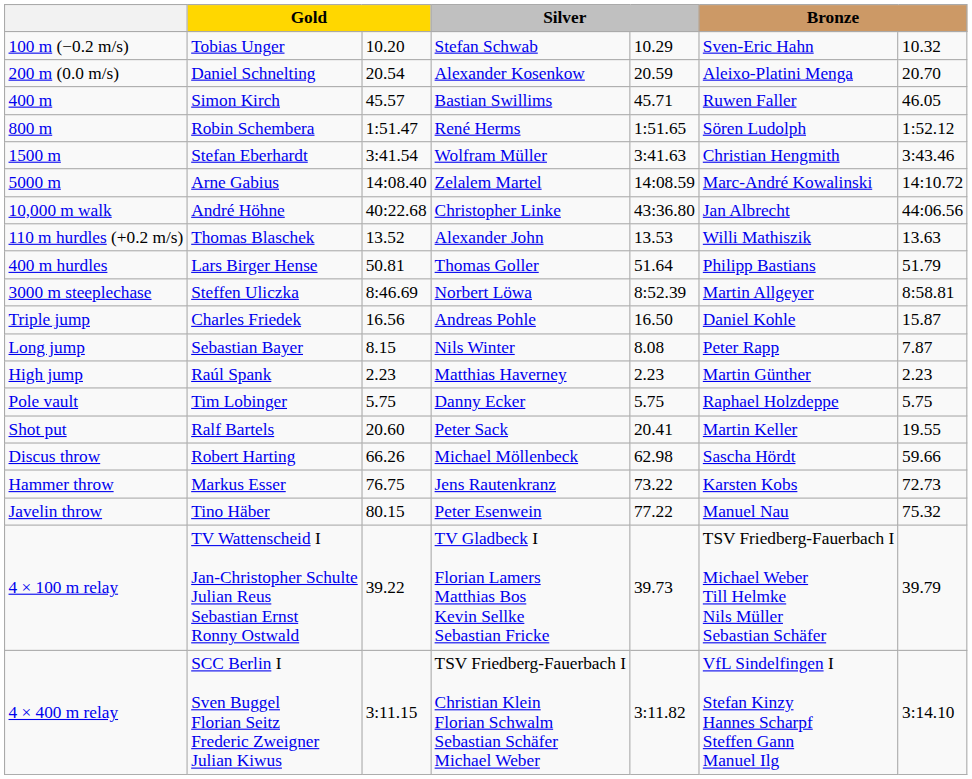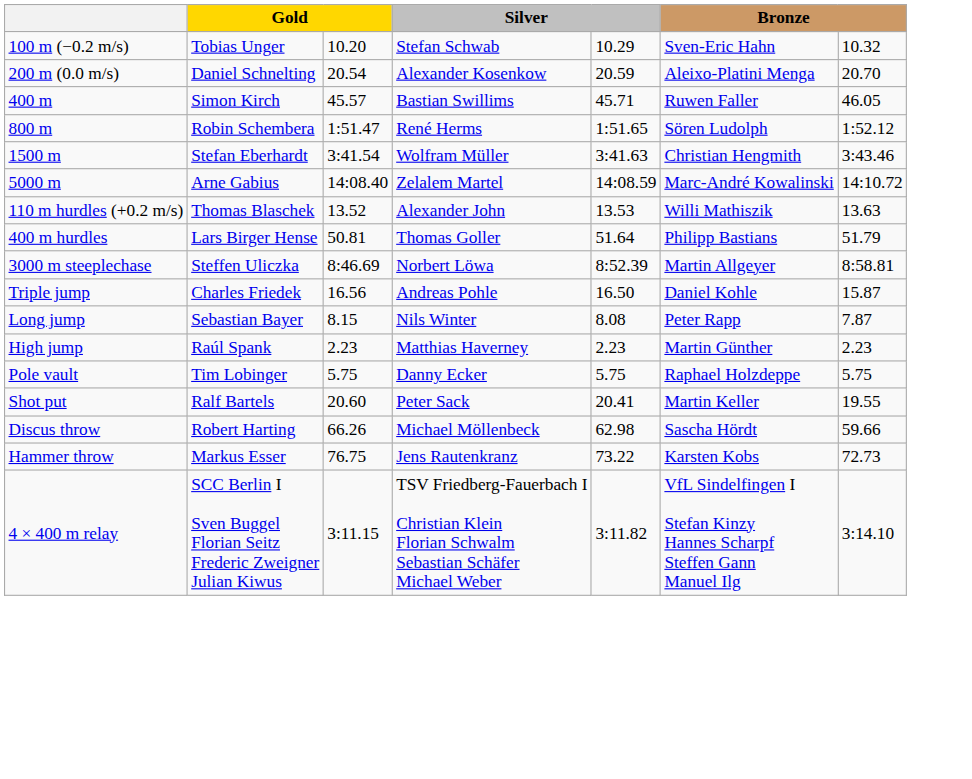- row: (60, 210)
- row: (55, 511)
- row: (63, 587)
